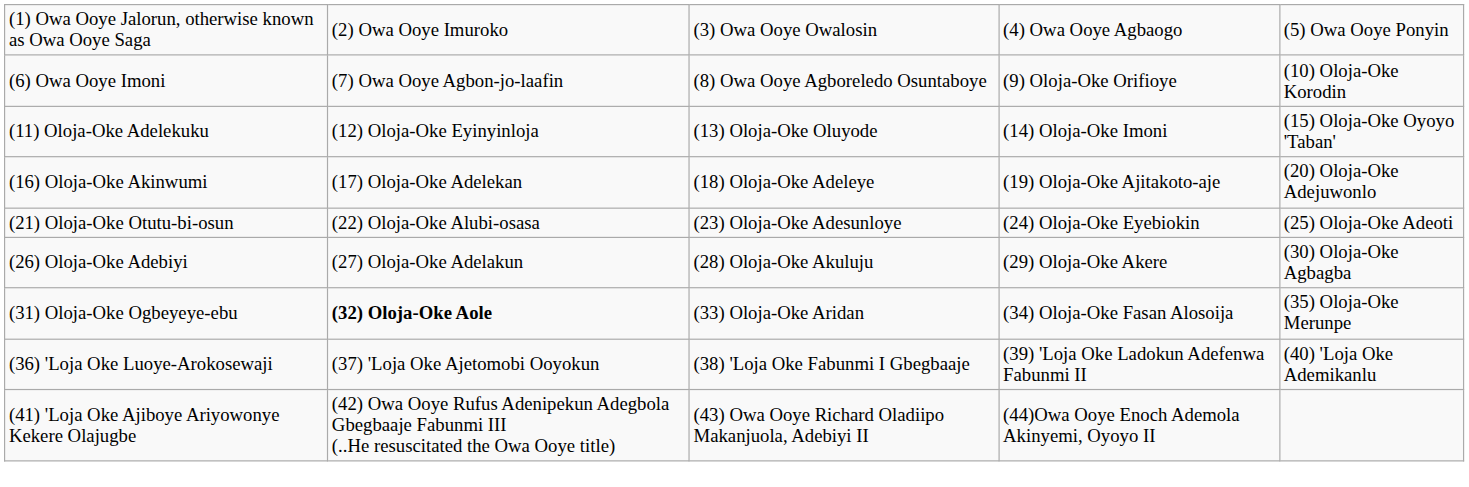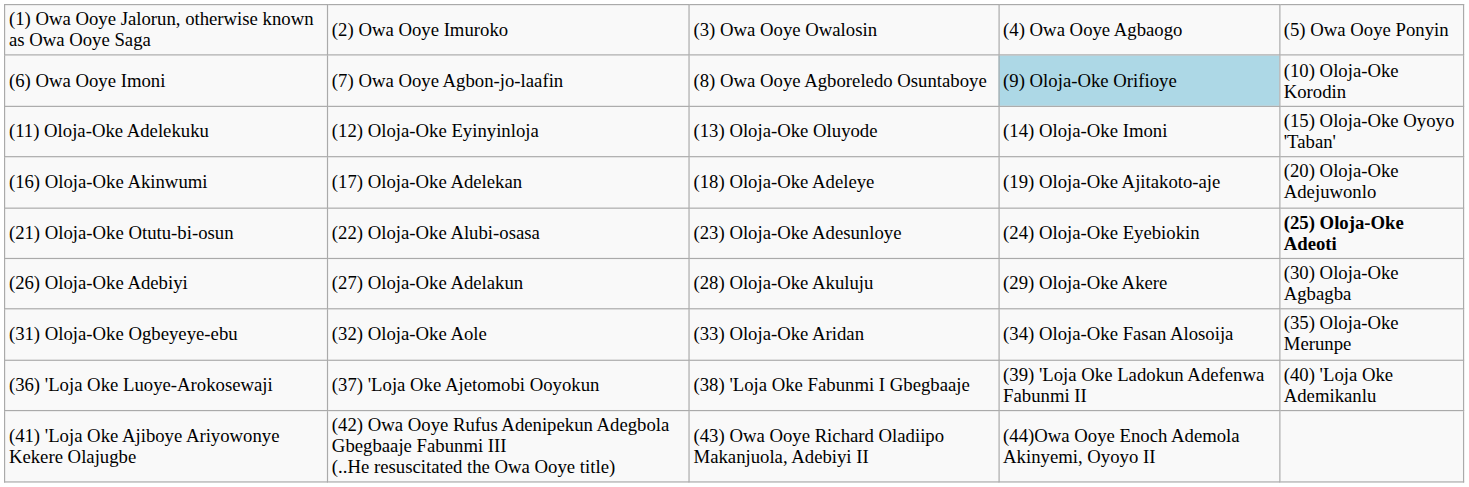(1090, 80) no background -> (1090, 80) lightblue background
(1368, 222) normal -> (1344, 232) bold
(412, 313) bold -> (409, 334) normal
